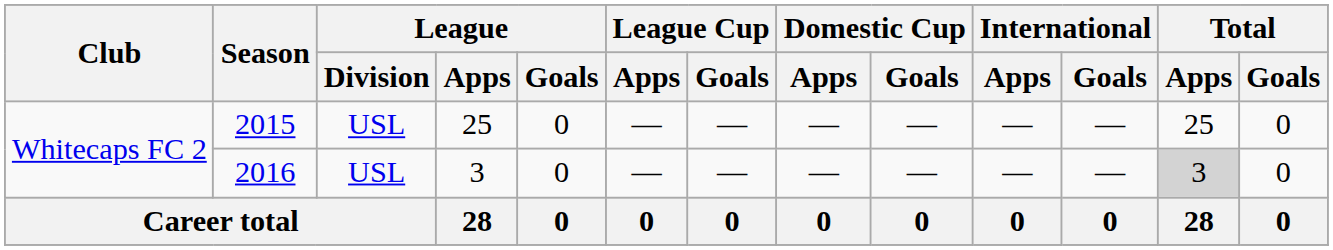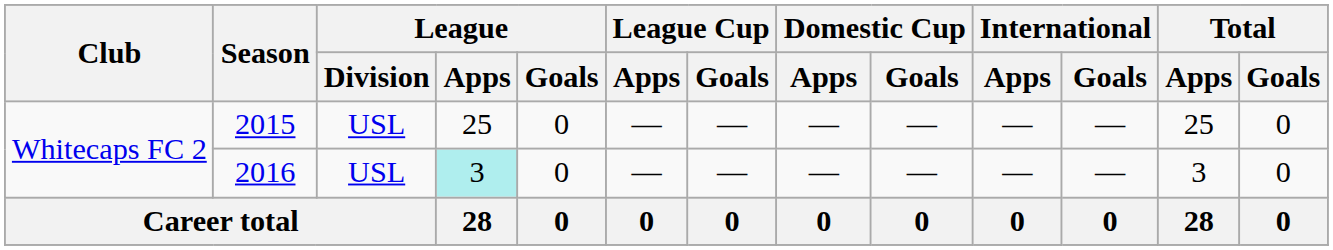(477, 172) no background -> (477, 172) paleturquoise background
(1199, 172) lightgrey background -> (1199, 172) no background
